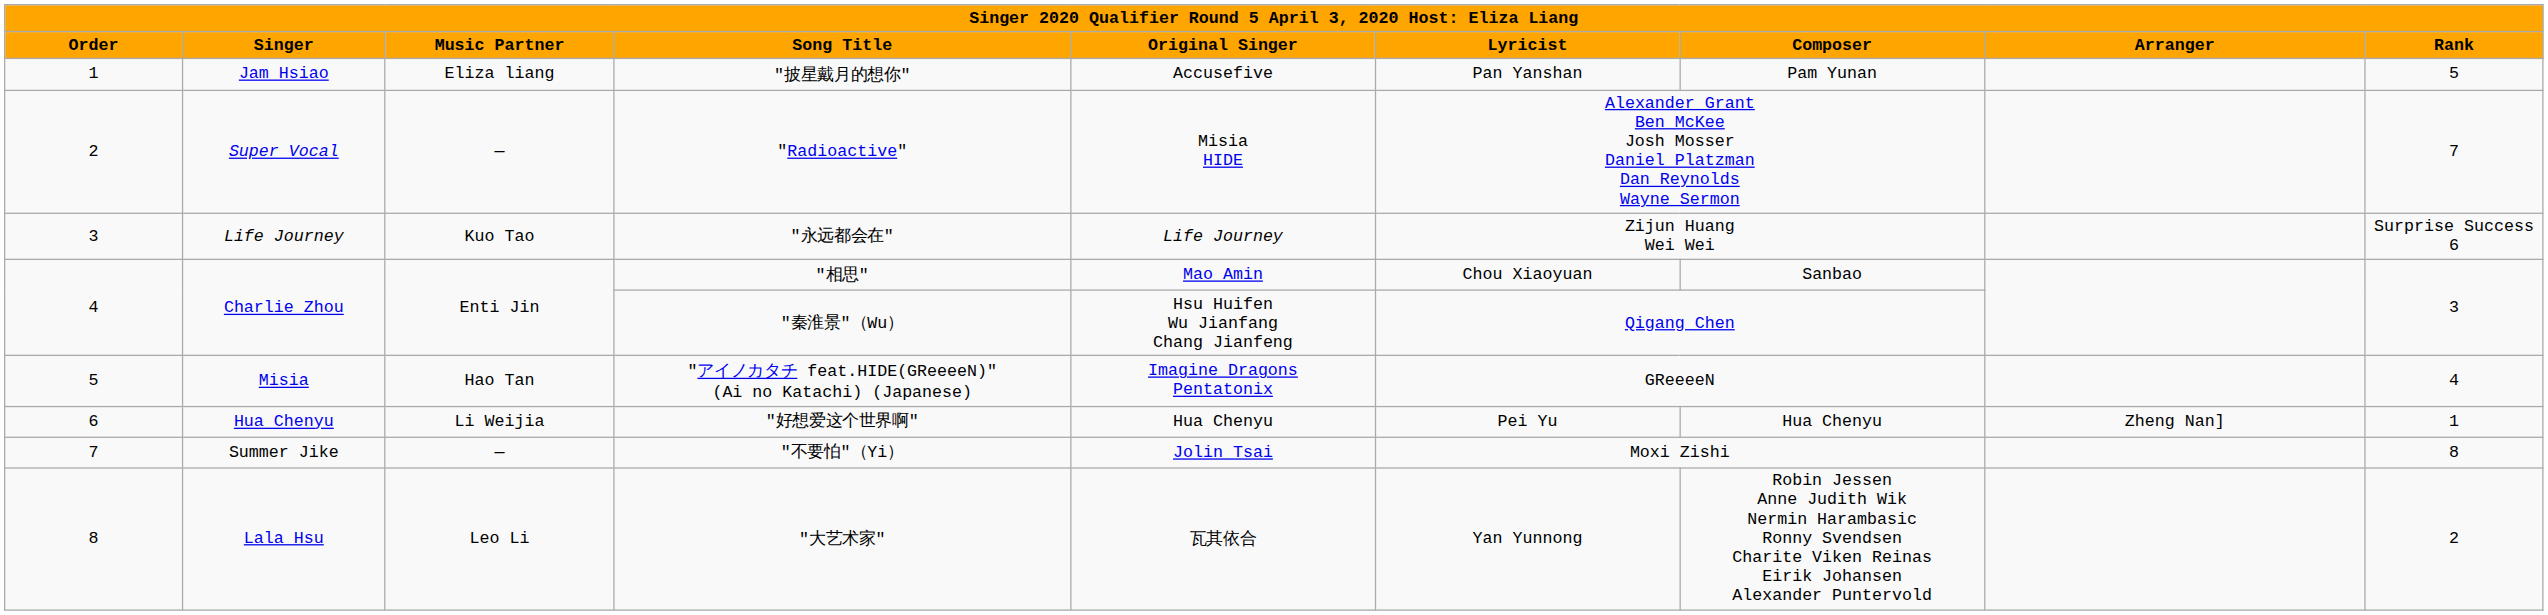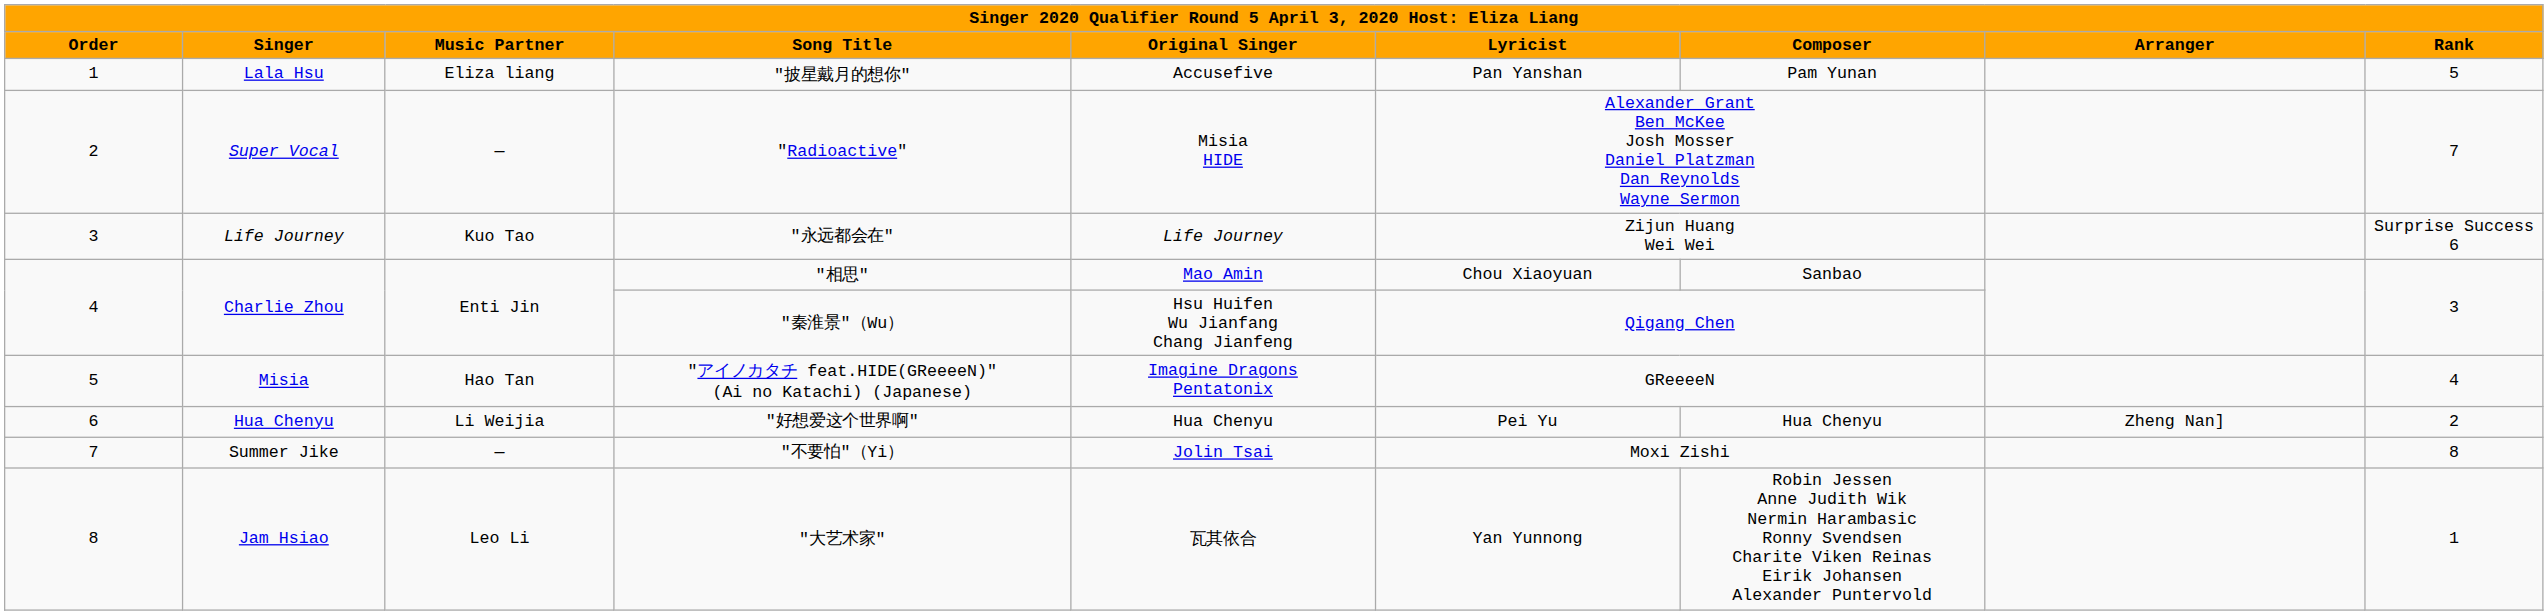(284, 74) Jam Hsiao -> (284, 74) Lala Hsu
(2454, 421) 1 -> (2454, 421) 2
(284, 539) Lala Hsu -> (284, 539) Jam Hsiao
(2454, 539) 2 -> (2454, 539) 1
